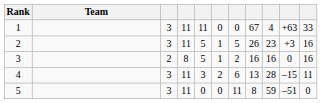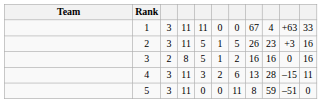columns swapped: (18, 12) <-> (96, 12)
